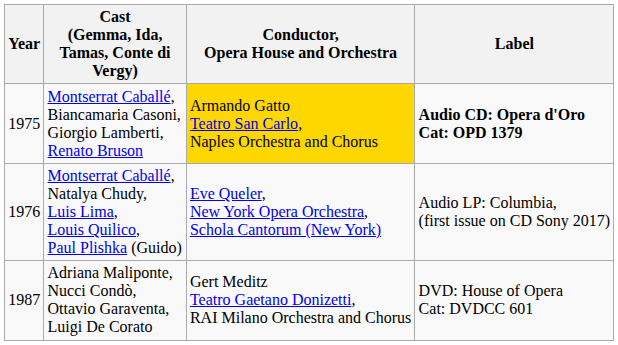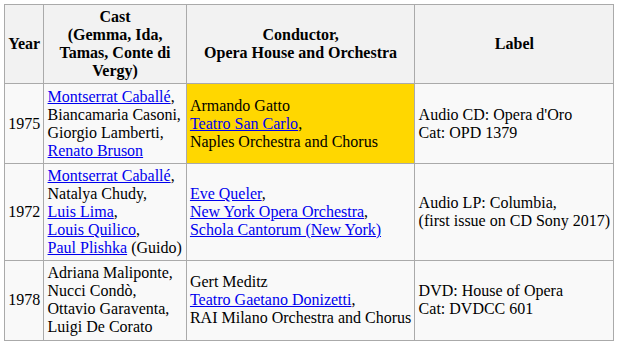(502, 123) bold -> (495, 123) normal
(24, 211) 1976 -> (24, 211) 1972
(24, 300) 1987 -> (24, 300) 1978
